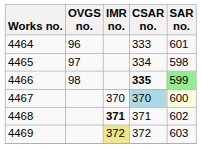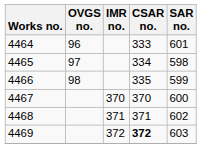(142, 80) bold -> (142, 80) normal
(179, 80) lightgreen background -> (179, 80) no background
(142, 98) lightblue background -> (142, 98) no background
(179, 98) lightyellow background -> (179, 98) no background
(115, 116) bold -> (115, 116) normal
(115, 134) khaki background -> (115, 134) no background
(142, 134) normal -> (142, 134) bold
